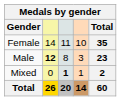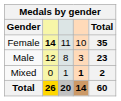(50, 42) normal -> (50, 42) bold
(50, 57) bold -> (50, 57) normal
(66, 72) bold -> (66, 72) normal
(81, 72) normal -> (81, 72) bold
